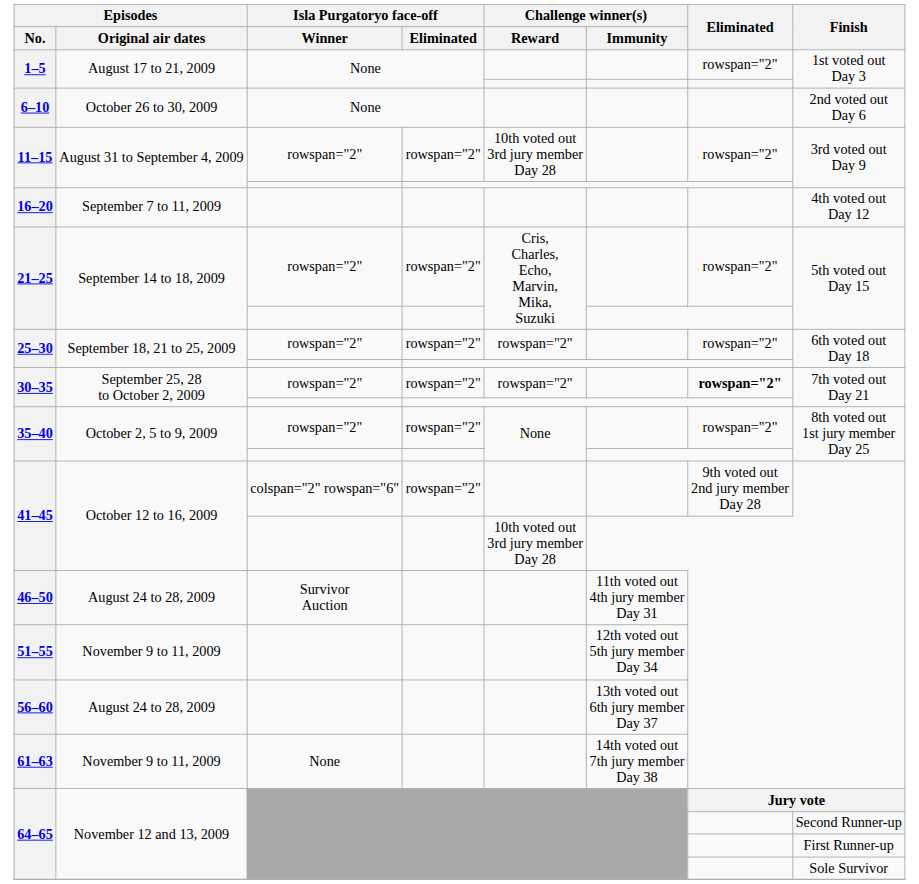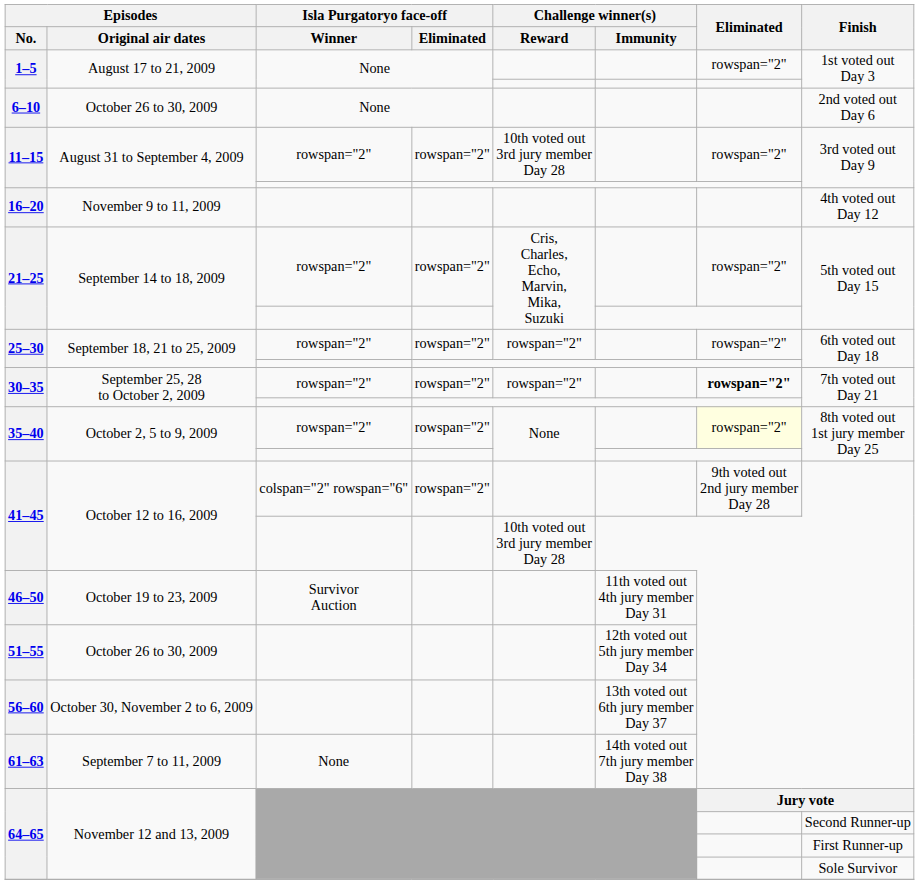(152, 207) September 7 to 11, 2009 -> (152, 207) November 9 to 11, 2009
(740, 427) no background -> (749, 427) lightyellow background
(152, 597) August 24 to 28, 2009 -> (152, 597) October 19 to 23, 2009
(152, 652) November 9 to 11, 2009 -> (152, 652) October 26 to 30, 2009
(152, 706) August 24 to 28, 2009 -> (152, 706) October 30, November 2 to 6, 2009
(152, 761) November 9 to 11, 2009 -> (152, 761) September 7 to 11, 2009
